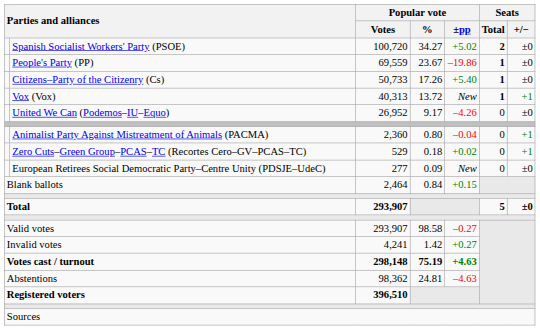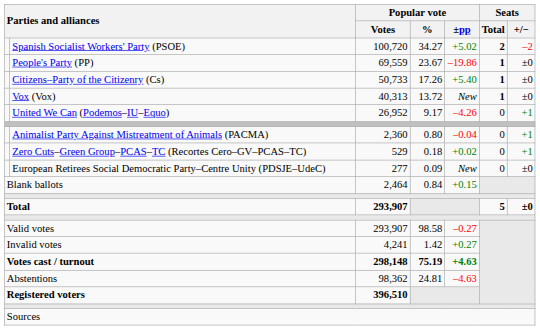(527, 46) ±0 -> (527, 46) –2
(527, 96) +1 -> (527, 96) ±0
(527, 113) ±0 -> (527, 113) +1
